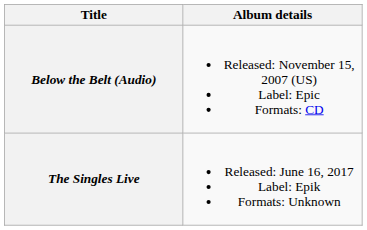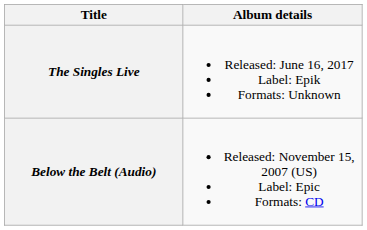rows swapped: (94, 79) <-> (94, 179)
